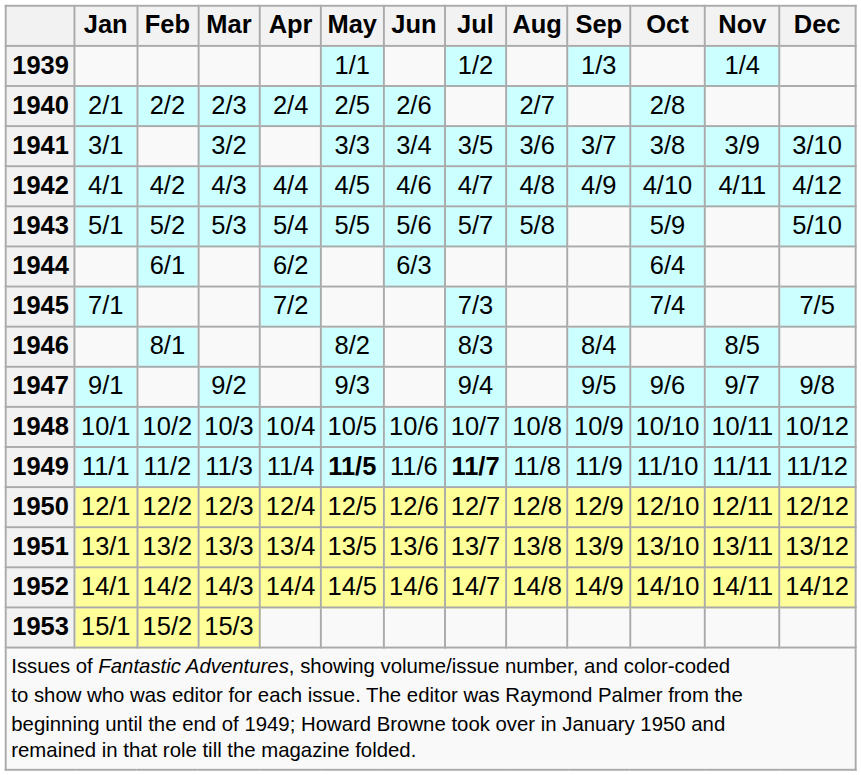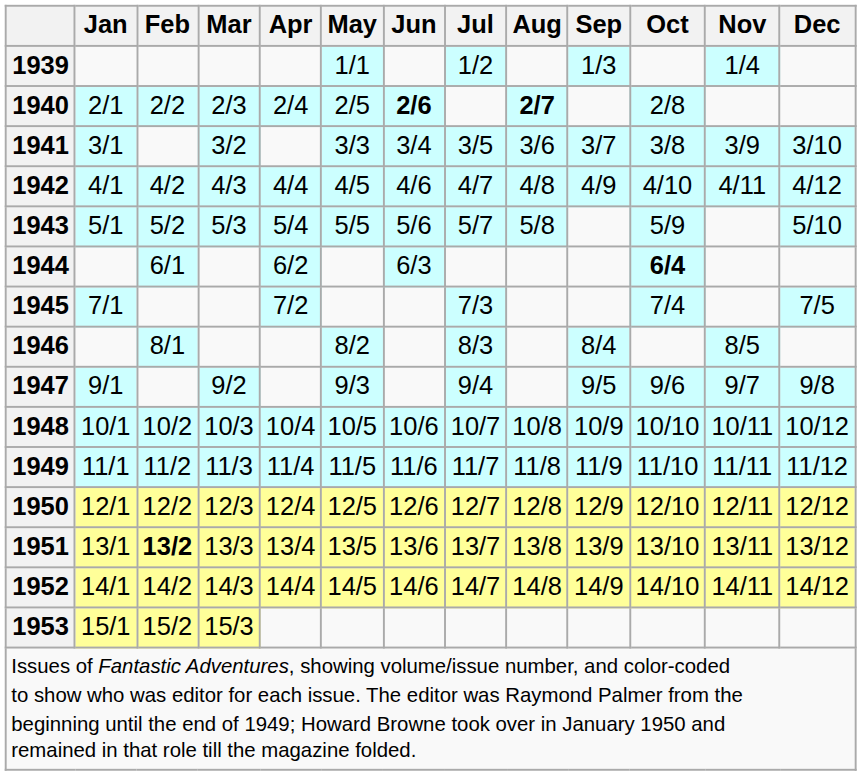(414, 105) normal -> (414, 105) bold
(537, 105) normal -> (537, 105) bold
(667, 265) normal -> (667, 265) bold
(352, 466) bold -> (352, 466) normal
(476, 466) bold -> (476, 466) normal
(167, 546) normal -> (167, 546) bold
